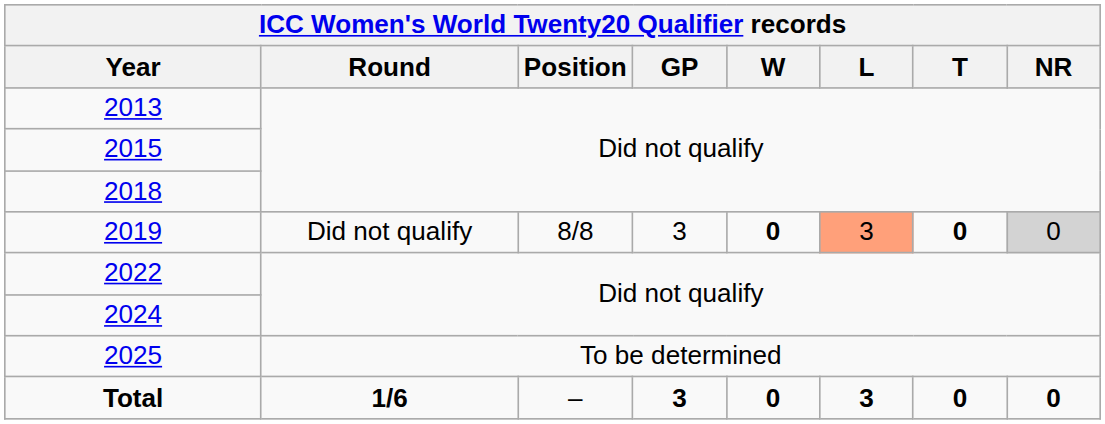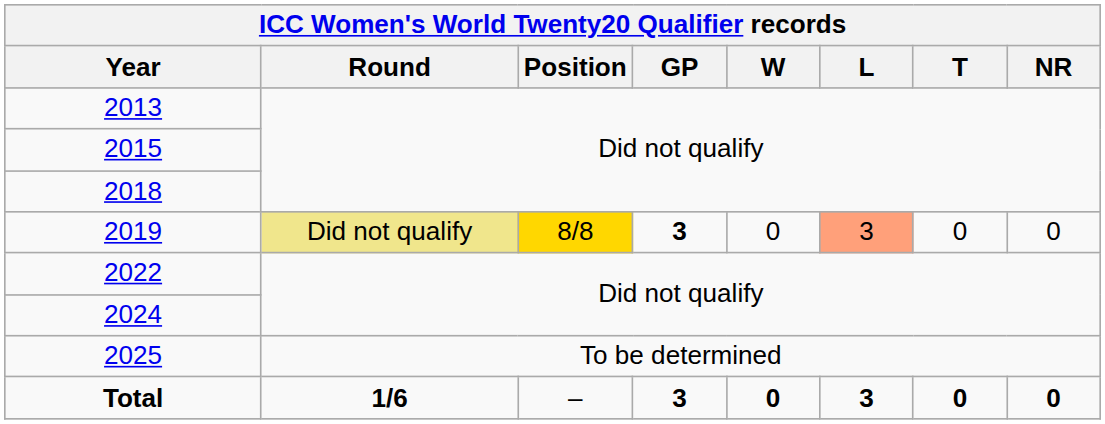(390, 231) no background -> (390, 231) khaki background
(575, 231) no background -> (575, 231) gold background
(680, 231) normal -> (680, 231) bold
(773, 231) bold -> (773, 231) normal
(960, 231) bold -> (960, 231) normal
(1054, 231) lightgrey background -> (1054, 231) no background
